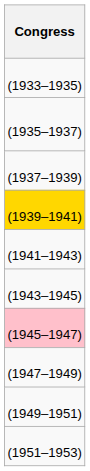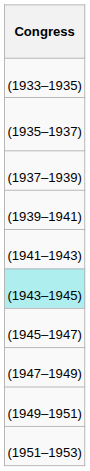(45, 217) gold background -> (45, 217) no background
(45, 295) no background -> (45, 295) paleturquoise background
(45, 335) pink background -> (45, 335) no background
